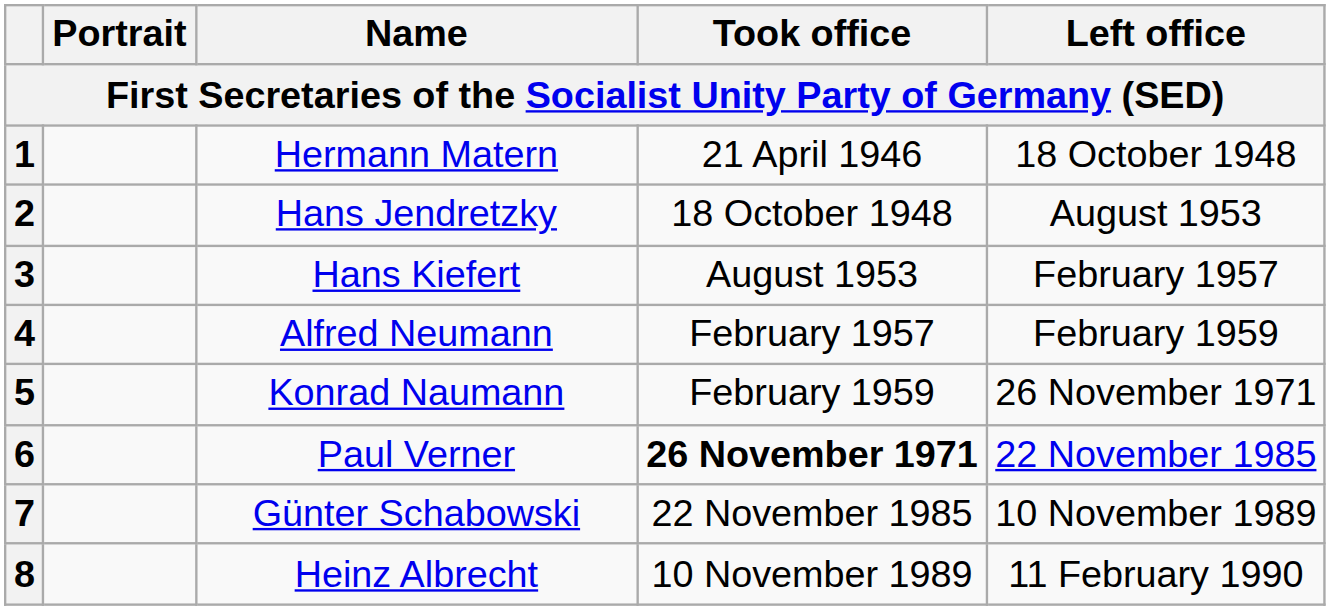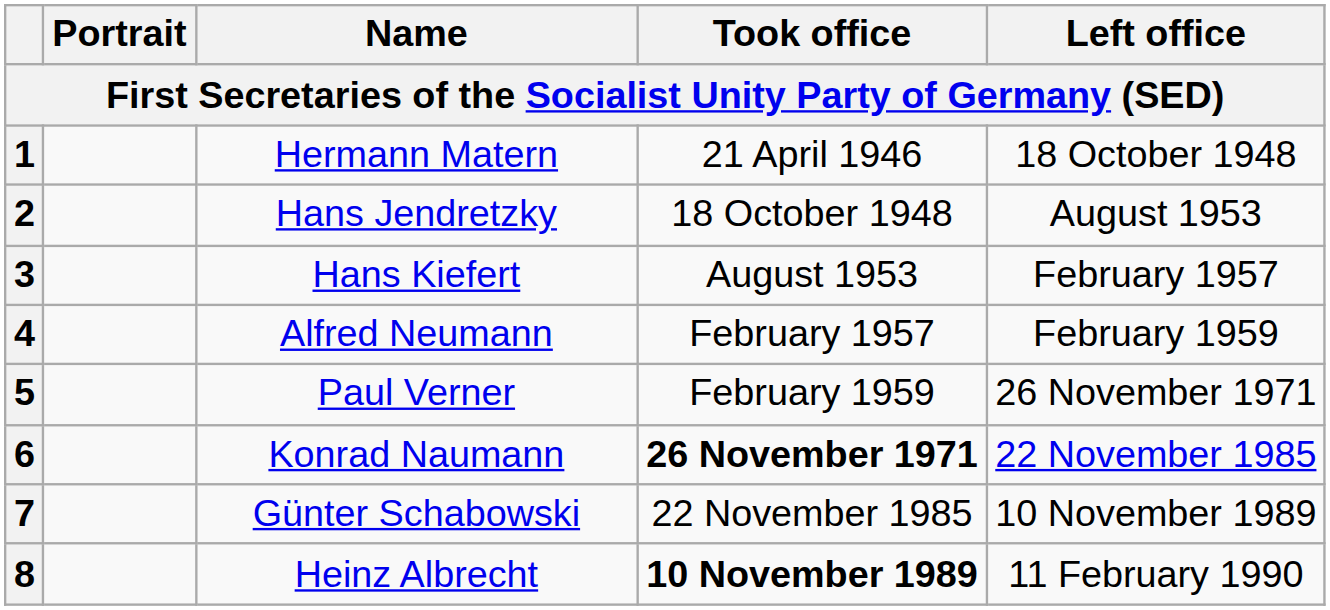(416, 393) Konrad Naumann -> (416, 393) Paul Verner
(416, 453) Paul Verner -> (416, 453) Konrad Naumann
(812, 573) normal -> (812, 573) bold
